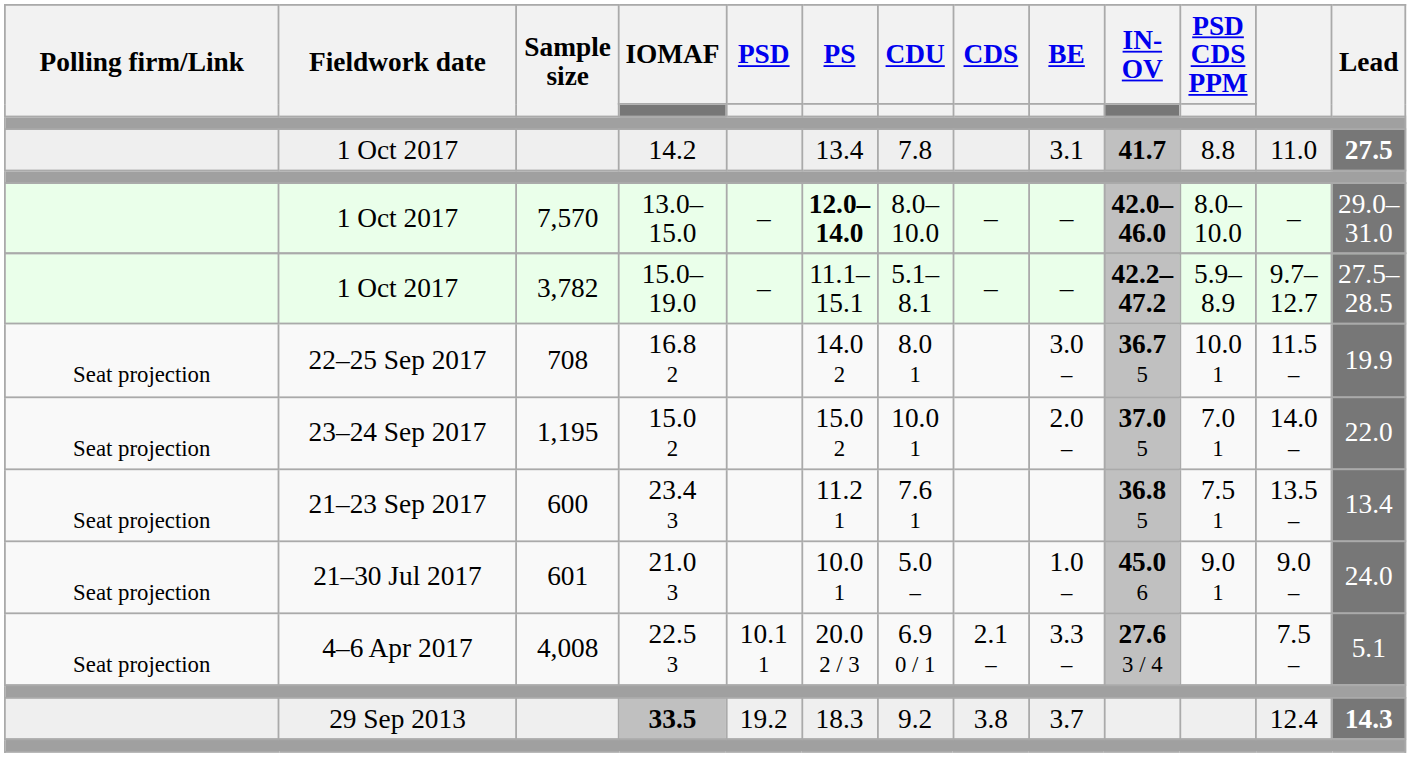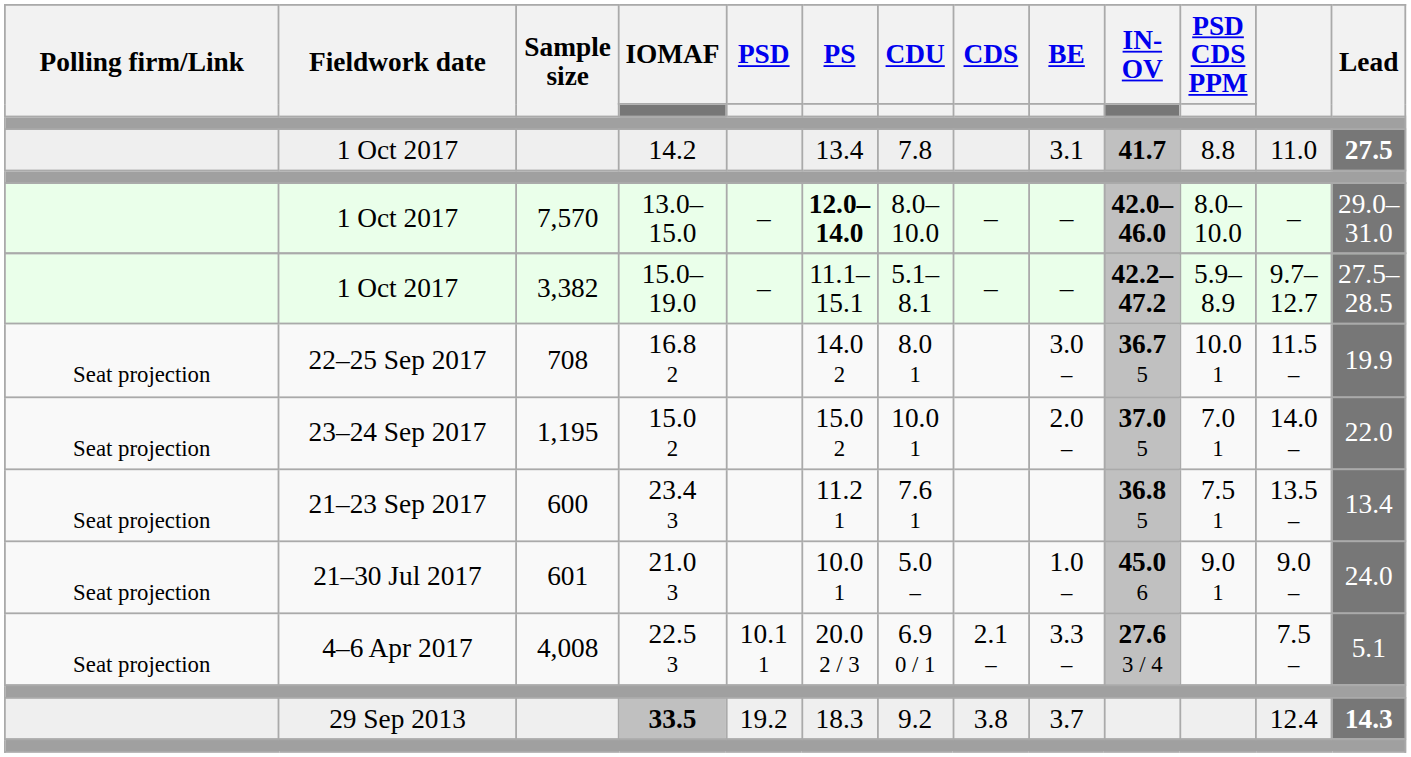(568, 288) 3,782 -> (568, 288) 3,382
